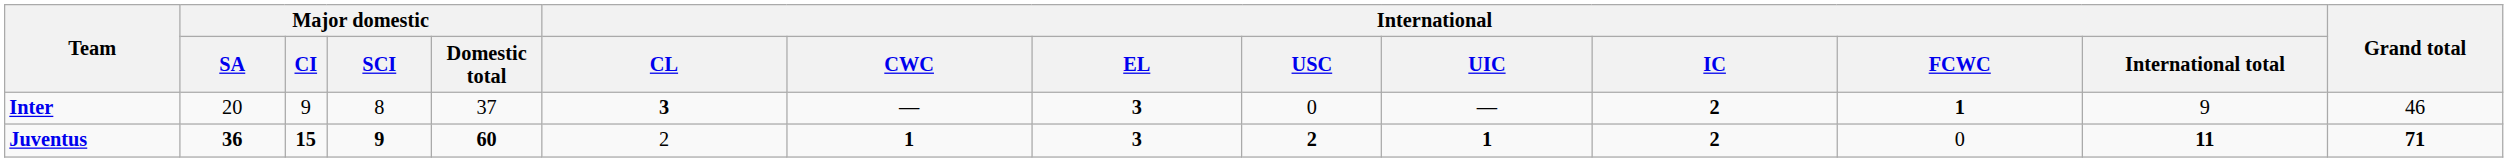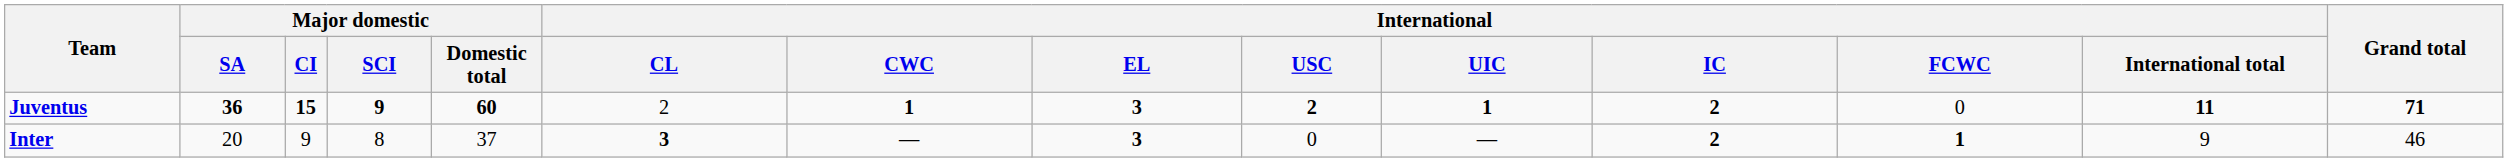rows swapped: (48, 140) <-> (31, 107)
